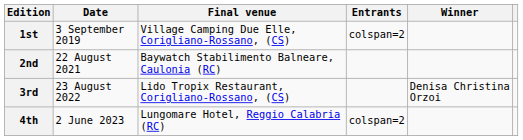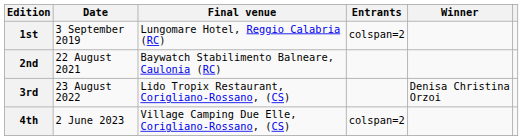(218, 36) Village Camping Due Elle, Corigliano-Rossano, (CS) -> (240, 36) Lungomare Hotel, Reggio Calabria (RC)
(240, 121) Lungomare Hotel, Reggio Calabria (RC) -> (218, 121) Village Camping Due Elle, Corigliano-Rossano, (CS)
